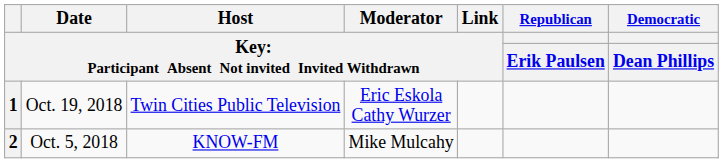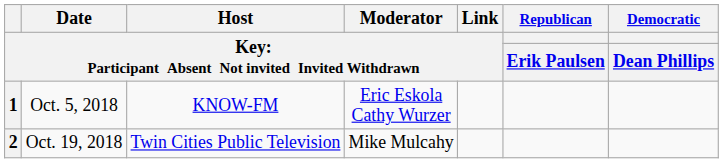(74, 104) Oct. 19, 2018 -> (74, 104) Oct. 5, 2018
(235, 104) Twin Cities Public Television -> (235, 104) KNOW-FM
(74, 143) Oct. 5, 2018 -> (74, 143) Oct. 19, 2018
(235, 143) KNOW-FM -> (235, 143) Twin Cities Public Television
